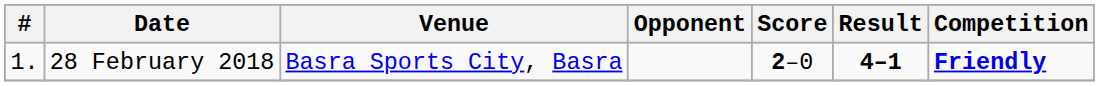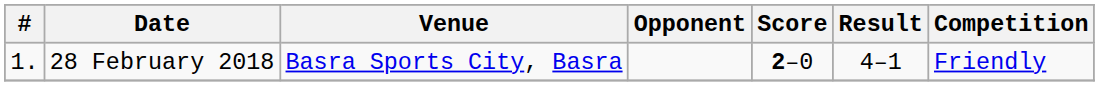(881, 62) bold -> (881, 62) normal
(990, 62) bold -> (990, 62) normal
